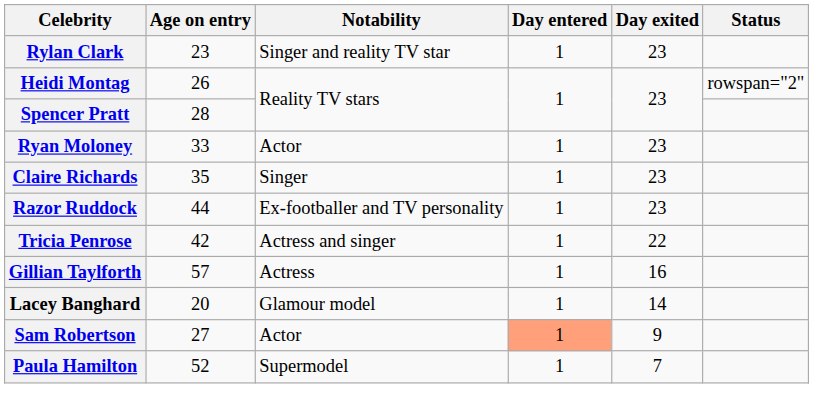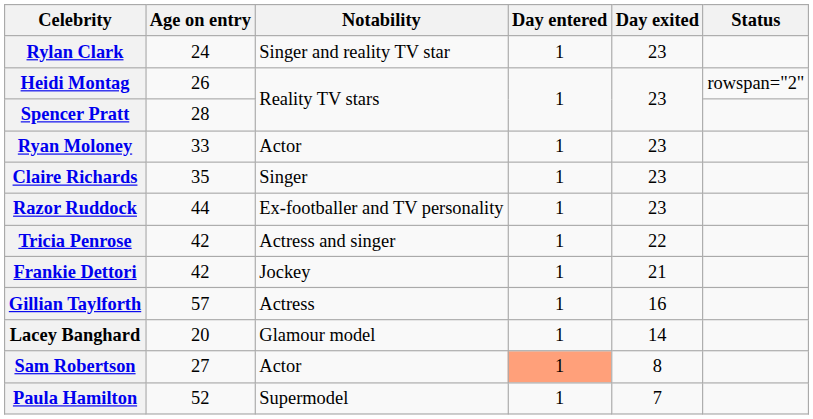(200, 51) 23 -> (200, 51) 24
+ row: (75, 272)
(657, 335) 9 -> (657, 366) 8
